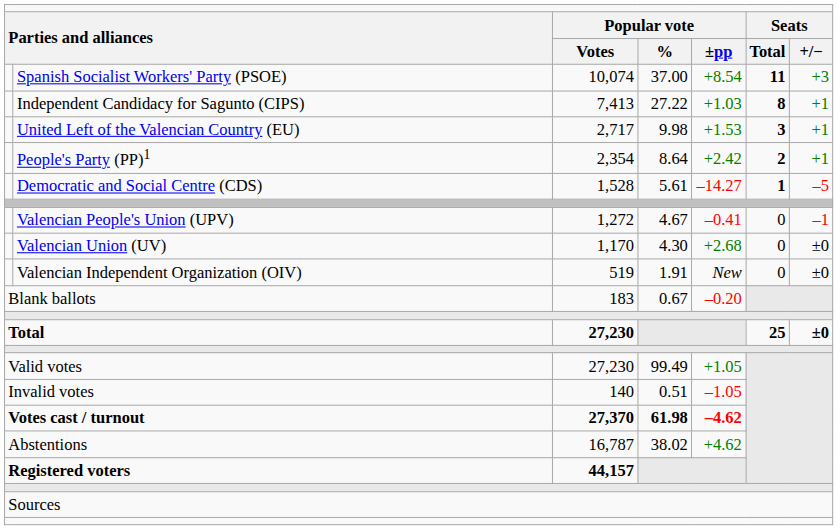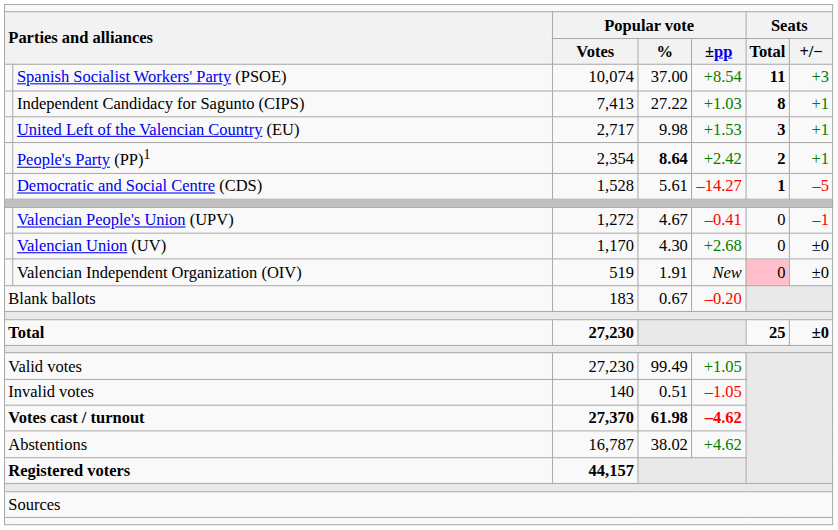(673, 158) normal -> (673, 158) bold
(781, 272) no background -> (781, 272) pink background
